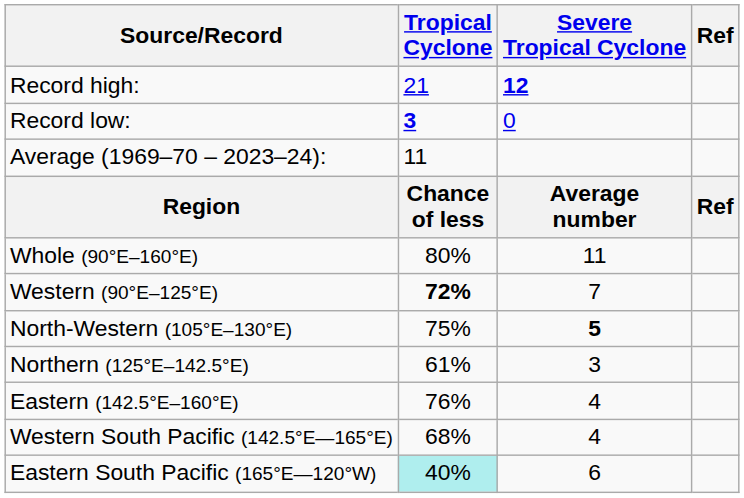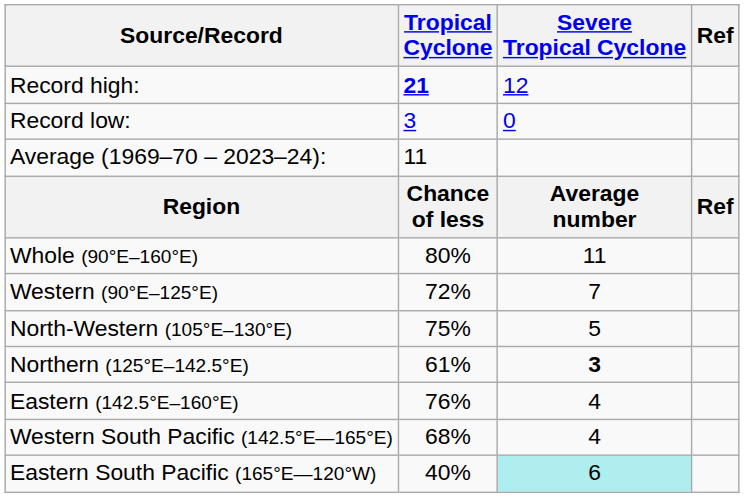(416, 84) normal -> (416, 84) bold
(516, 84) bold -> (516, 84) normal
(410, 120) bold -> (410, 120) normal
(448, 291) bold -> (448, 291) normal
(595, 328) bold -> (595, 328) normal
(595, 364) normal -> (595, 364) bold
(448, 473) paleturquoise background -> (448, 473) no background
(595, 473) no background -> (595, 473) paleturquoise background
